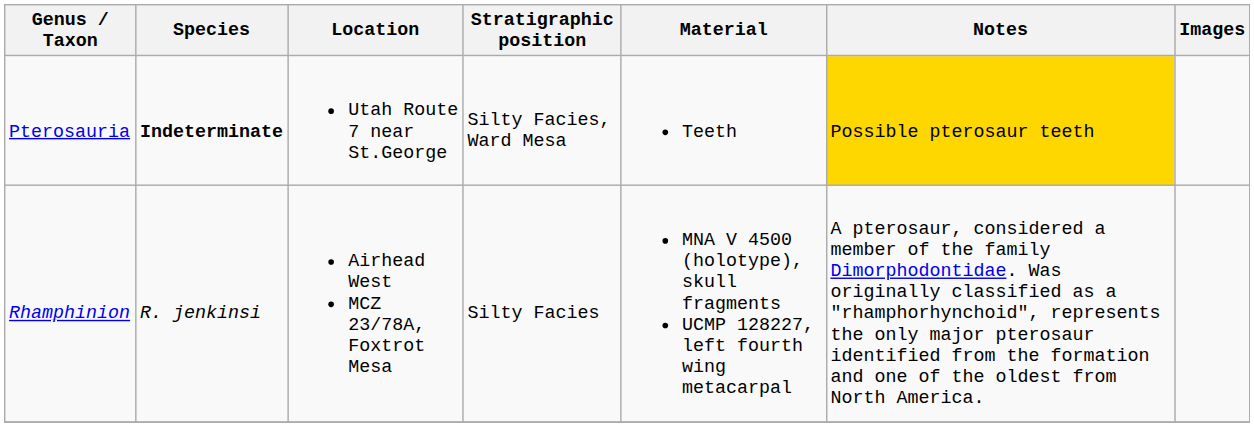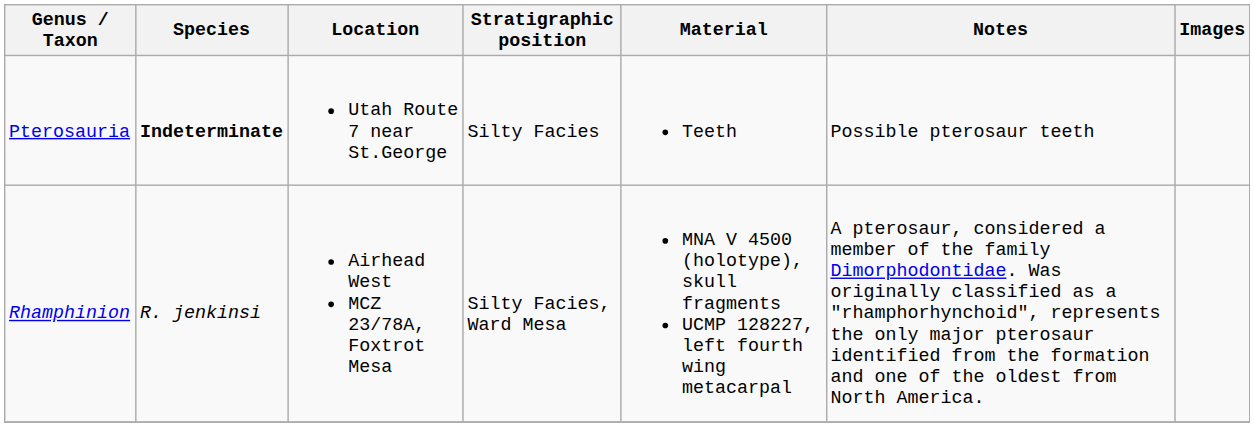(539, 131) Silty Facies, Ward Mesa -> (533, 131) Silty Facies
(962, 131) gold background -> (962, 131) no background
(533, 314) Silty Facies -> (539, 314) Silty Facies, Ward Mesa
